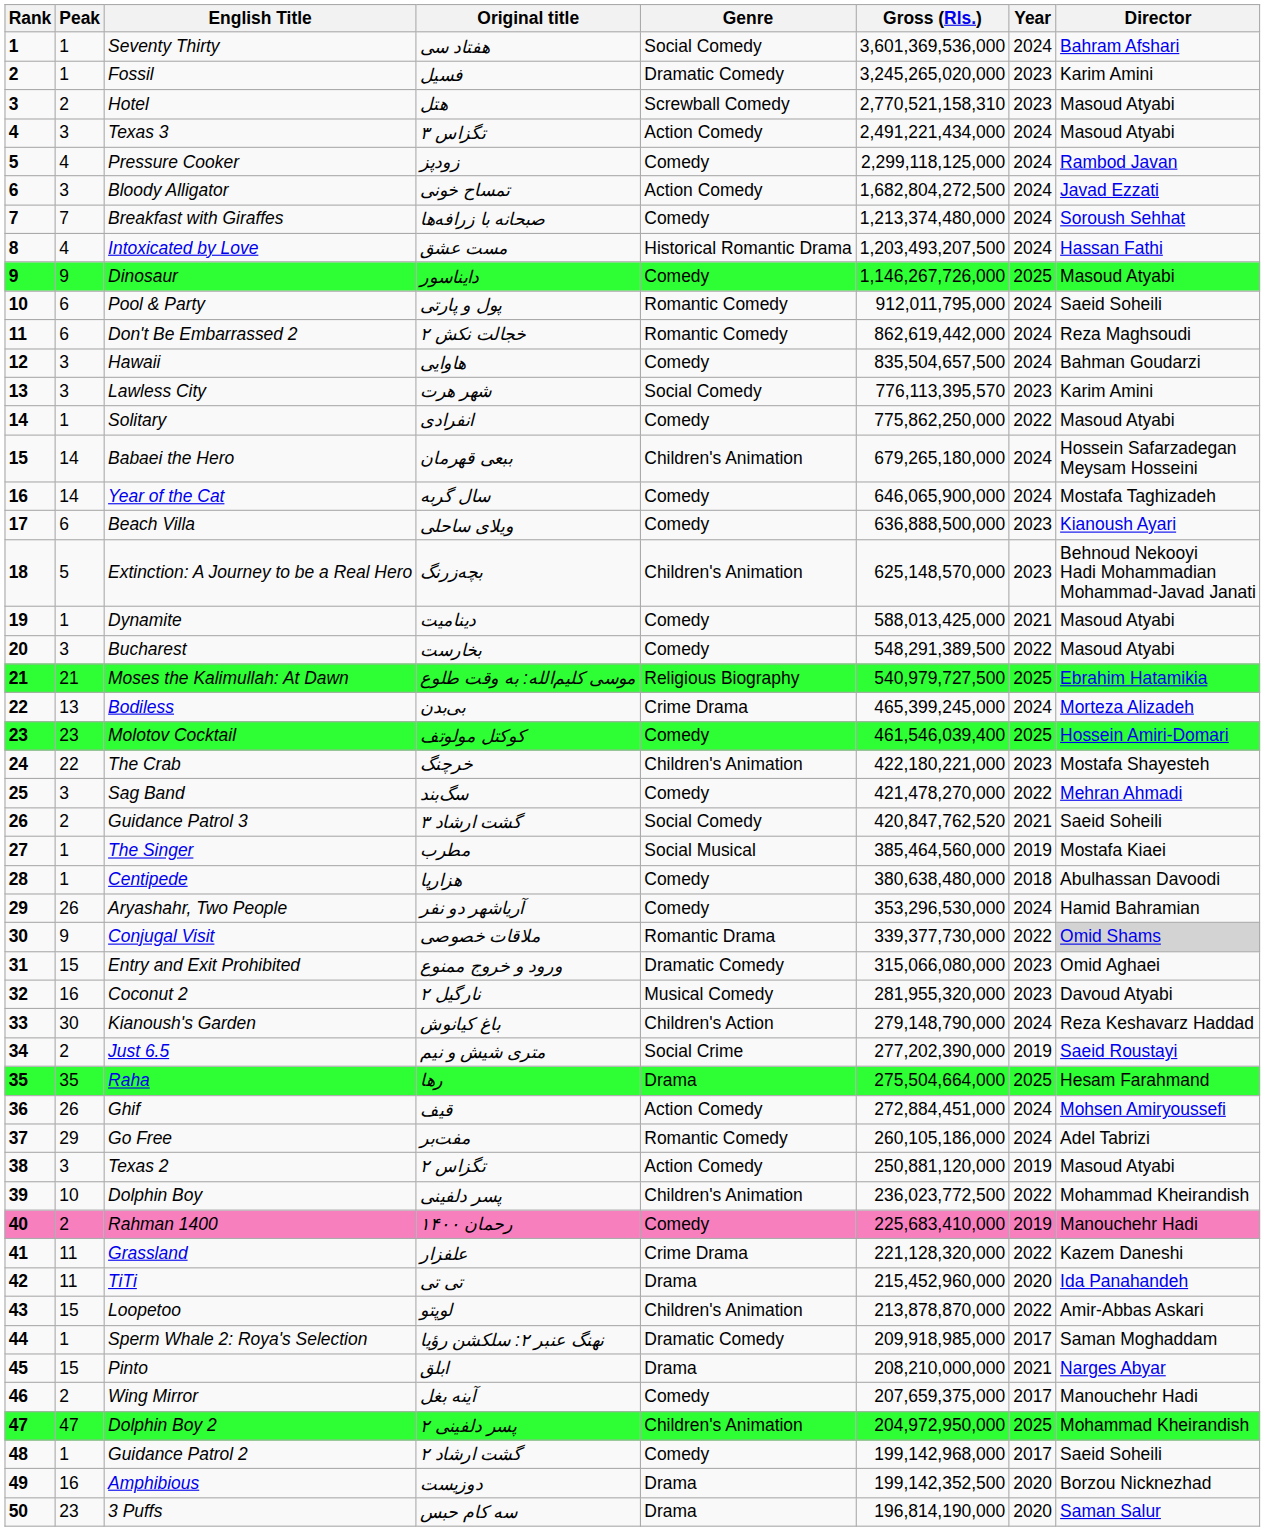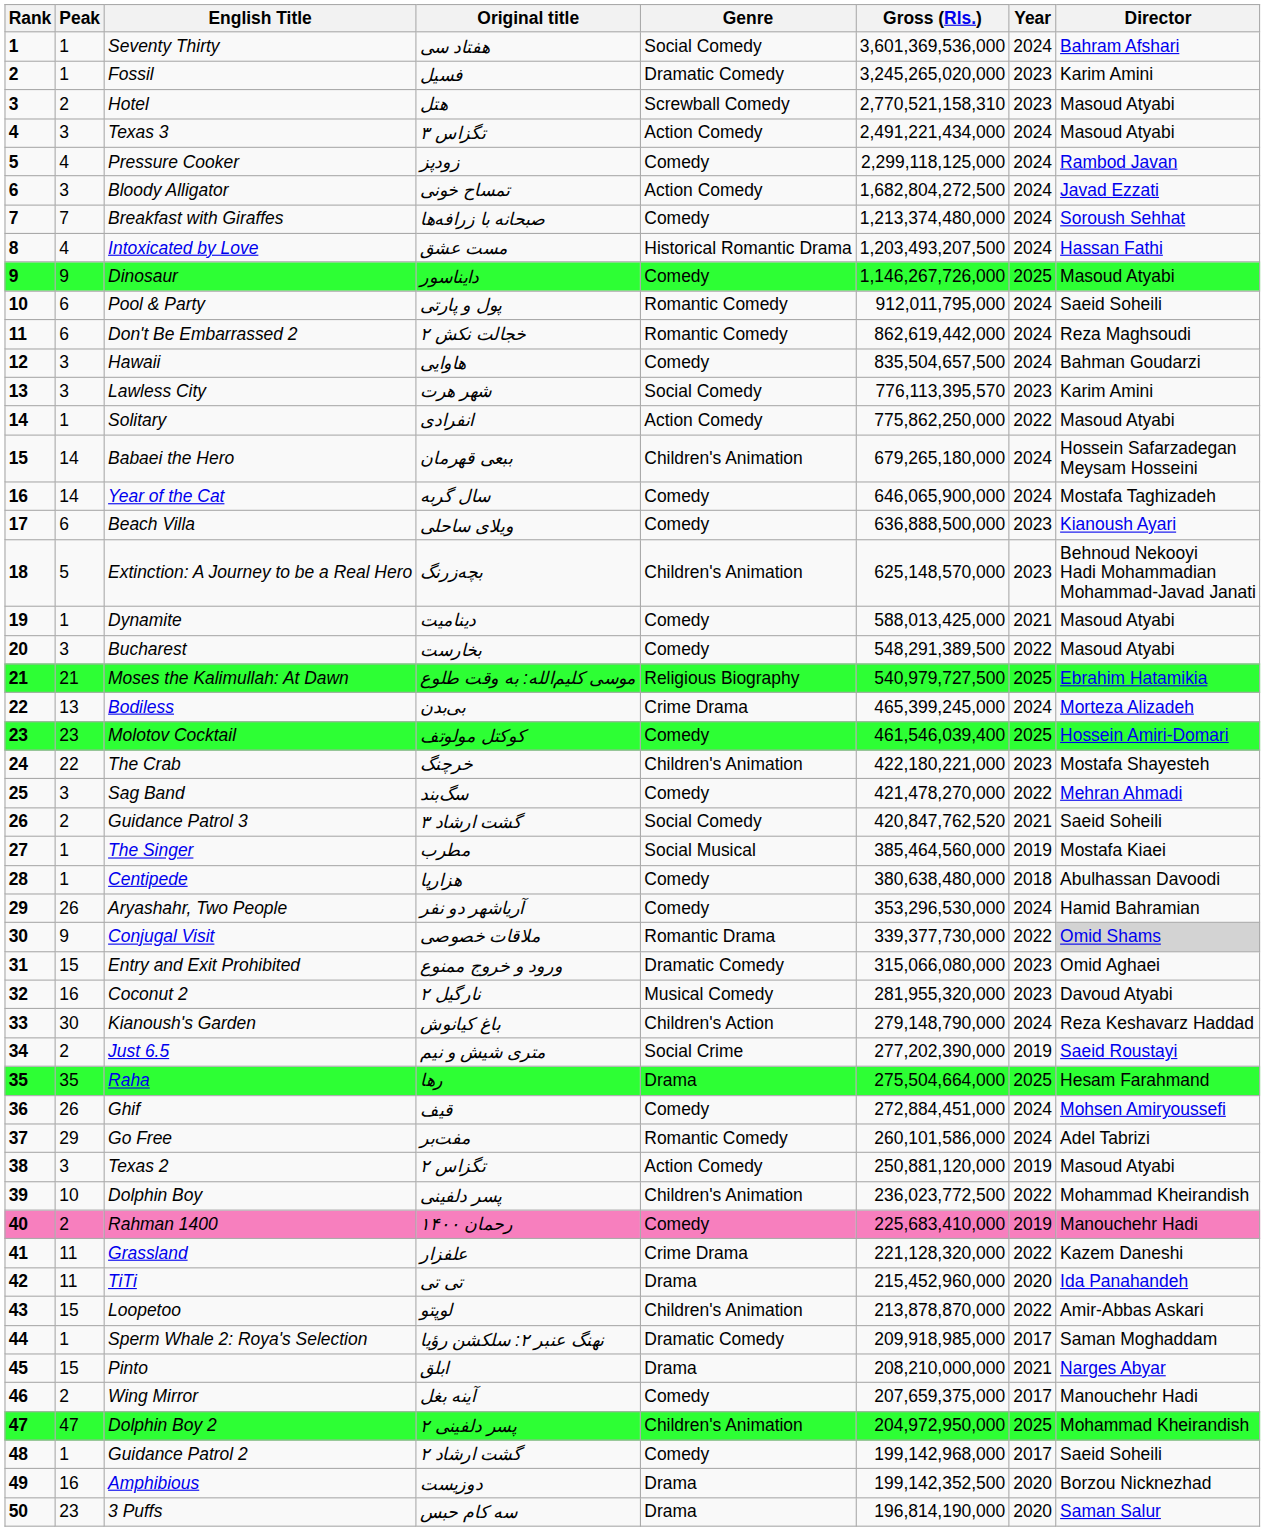(677, 420) Comedy -> (703, 420) Action Comedy
(703, 1109) Action Comedy -> (677, 1109) Comedy
(940, 1138) 260,105,186,000 -> (940, 1138) 260,101,586,000
